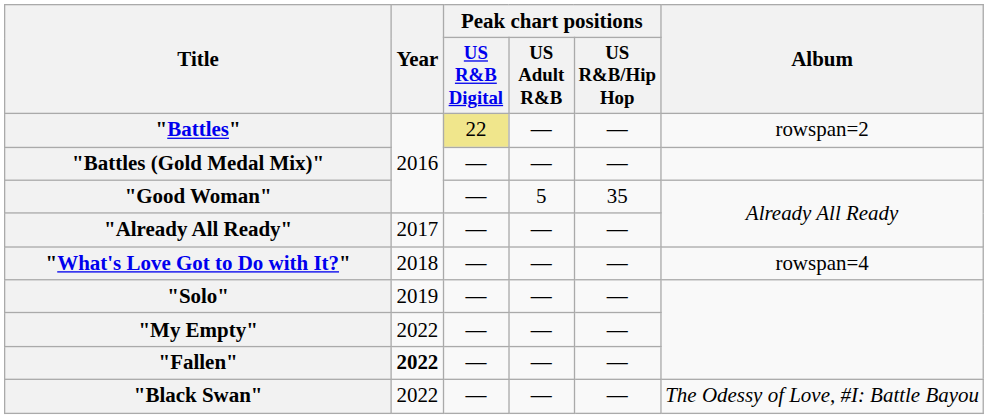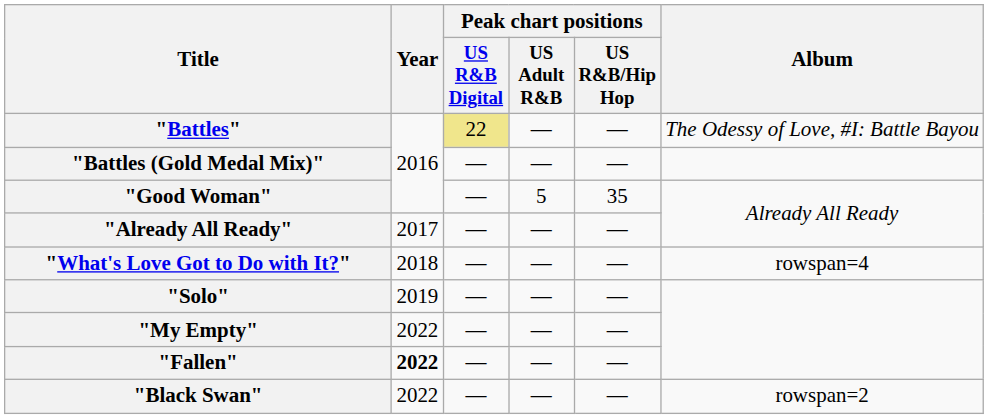(822, 130) rowspan=2 -> (822, 130) The Odessy of Love, #I: Battle Bayou
(822, 395) The Odessy of Love, #I: Battle Bayou -> (822, 395) rowspan=2
